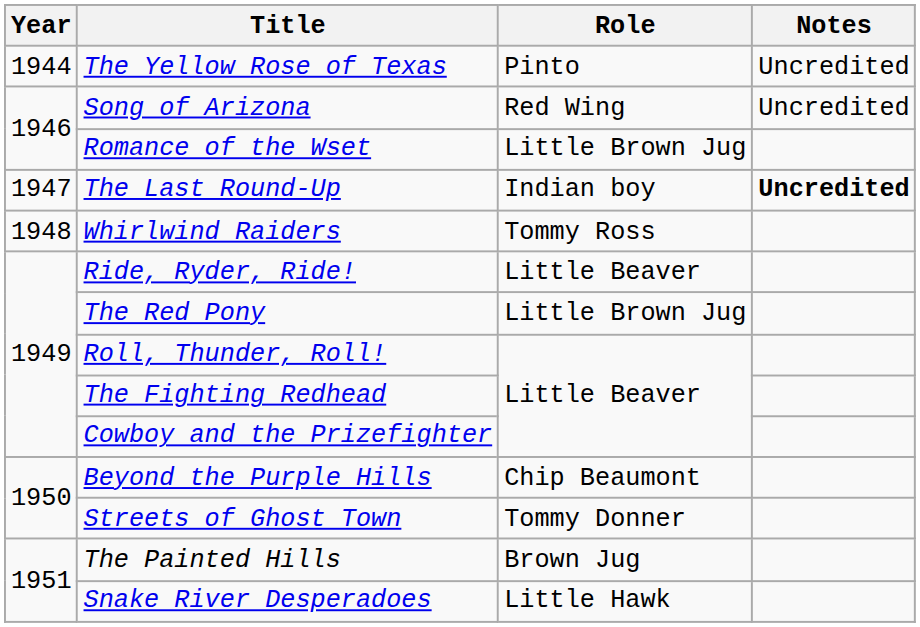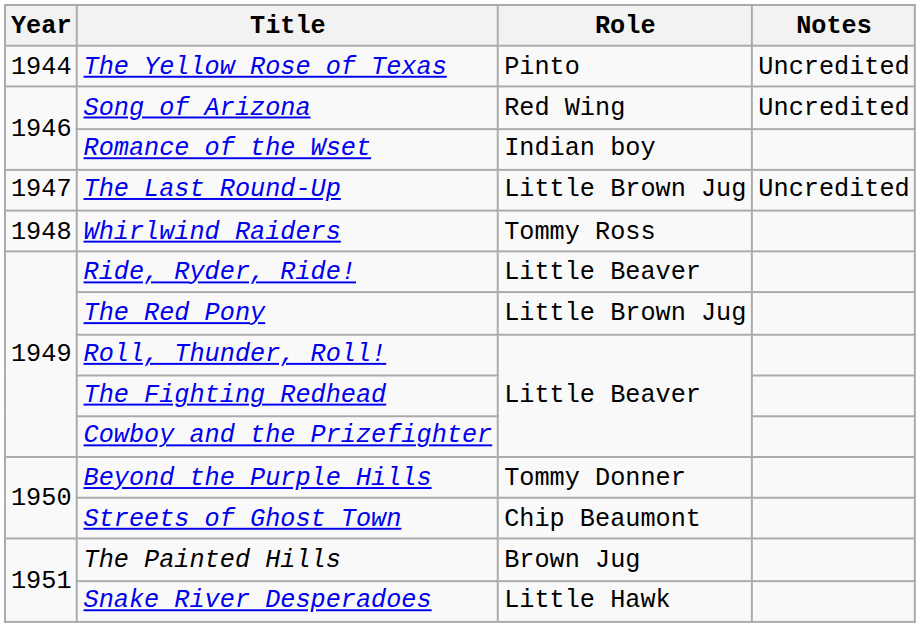(625, 149) Little Brown Jug -> (580, 149) Indian boy
(580, 190) Indian boy -> (625, 190) Little Brown Jug
(834, 190) bold -> (834, 190) normal
(603, 478) Chip Beaumont -> (595, 478) Tommy Donner
(595, 519) Tommy Donner -> (603, 519) Chip Beaumont
